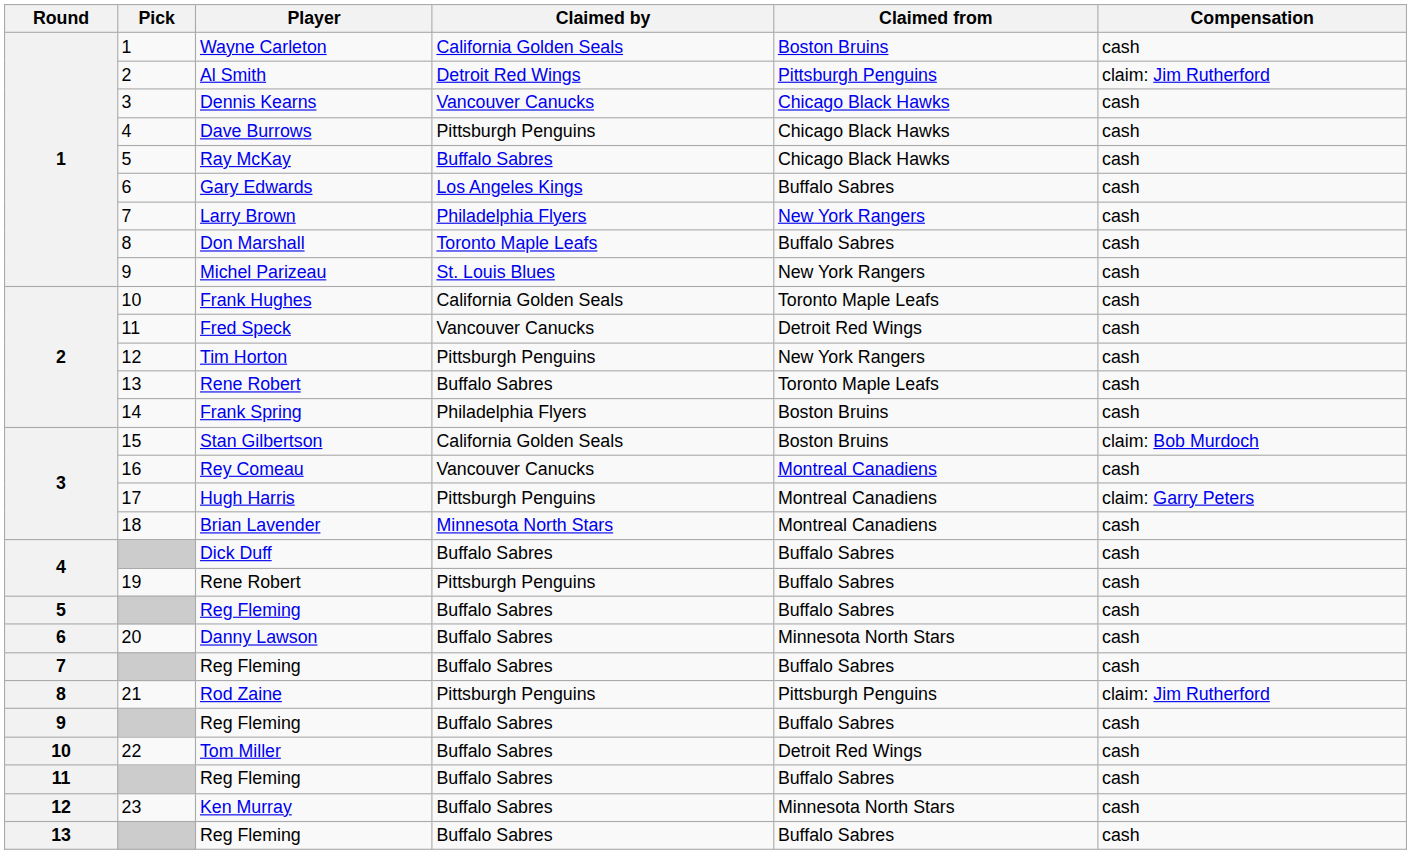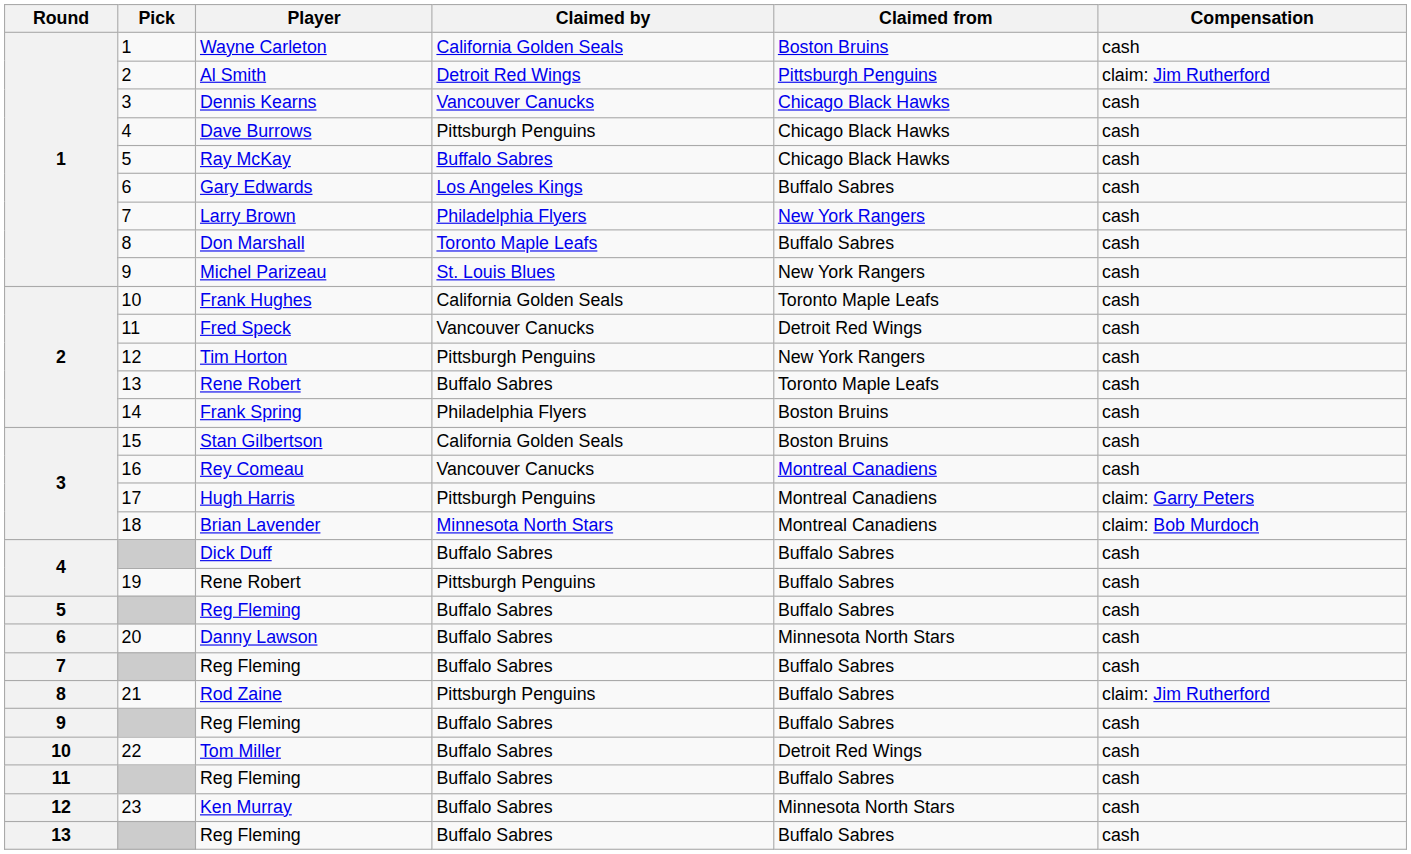(1181, 441) claim: Bob Murdoch -> (1121, 441) cash
(1121, 525) cash -> (1181, 525) claim: Bob Murdoch
(857, 694) Pittsburgh Penguins -> (836, 694) Buffalo Sabres
